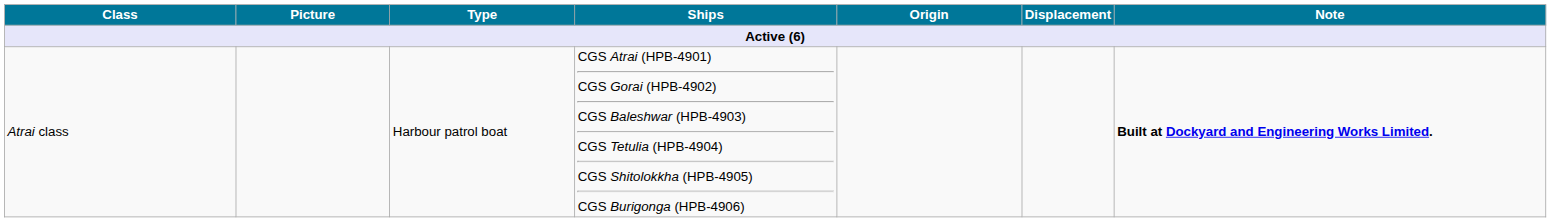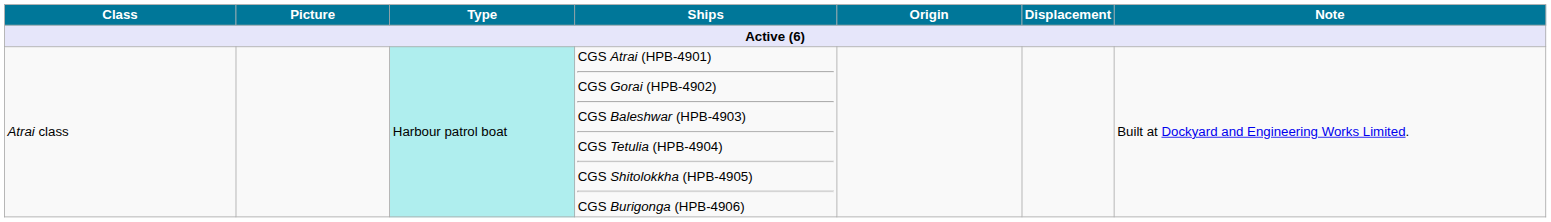(450, 131) no background -> (450, 131) paleturquoise background
(1275, 131) bold -> (1263, 131) normal
